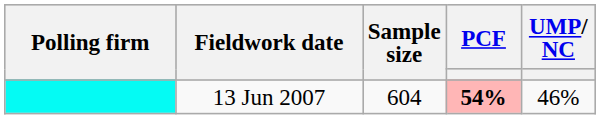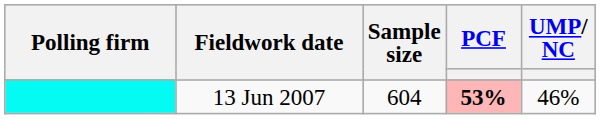(484, 97) 54% -> (484, 97) 53%
